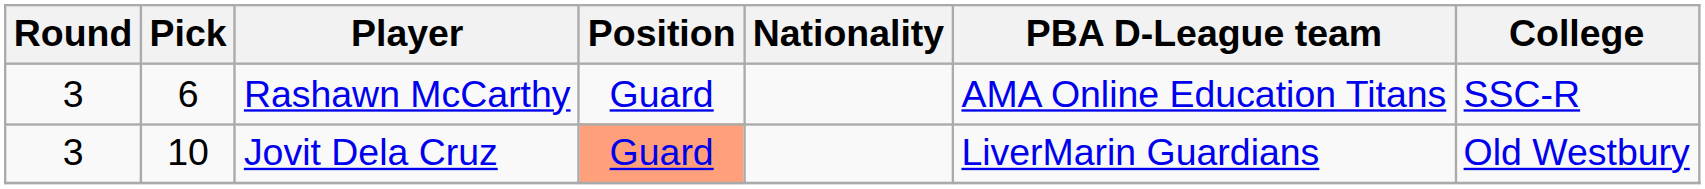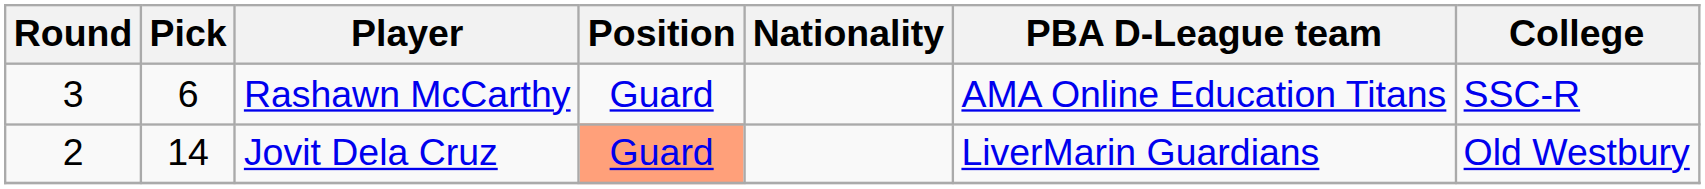(73, 152) 3 -> (73, 152) 2
(188, 152) 10 -> (188, 152) 14
